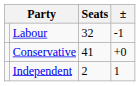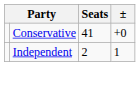- row: (30, 33)
